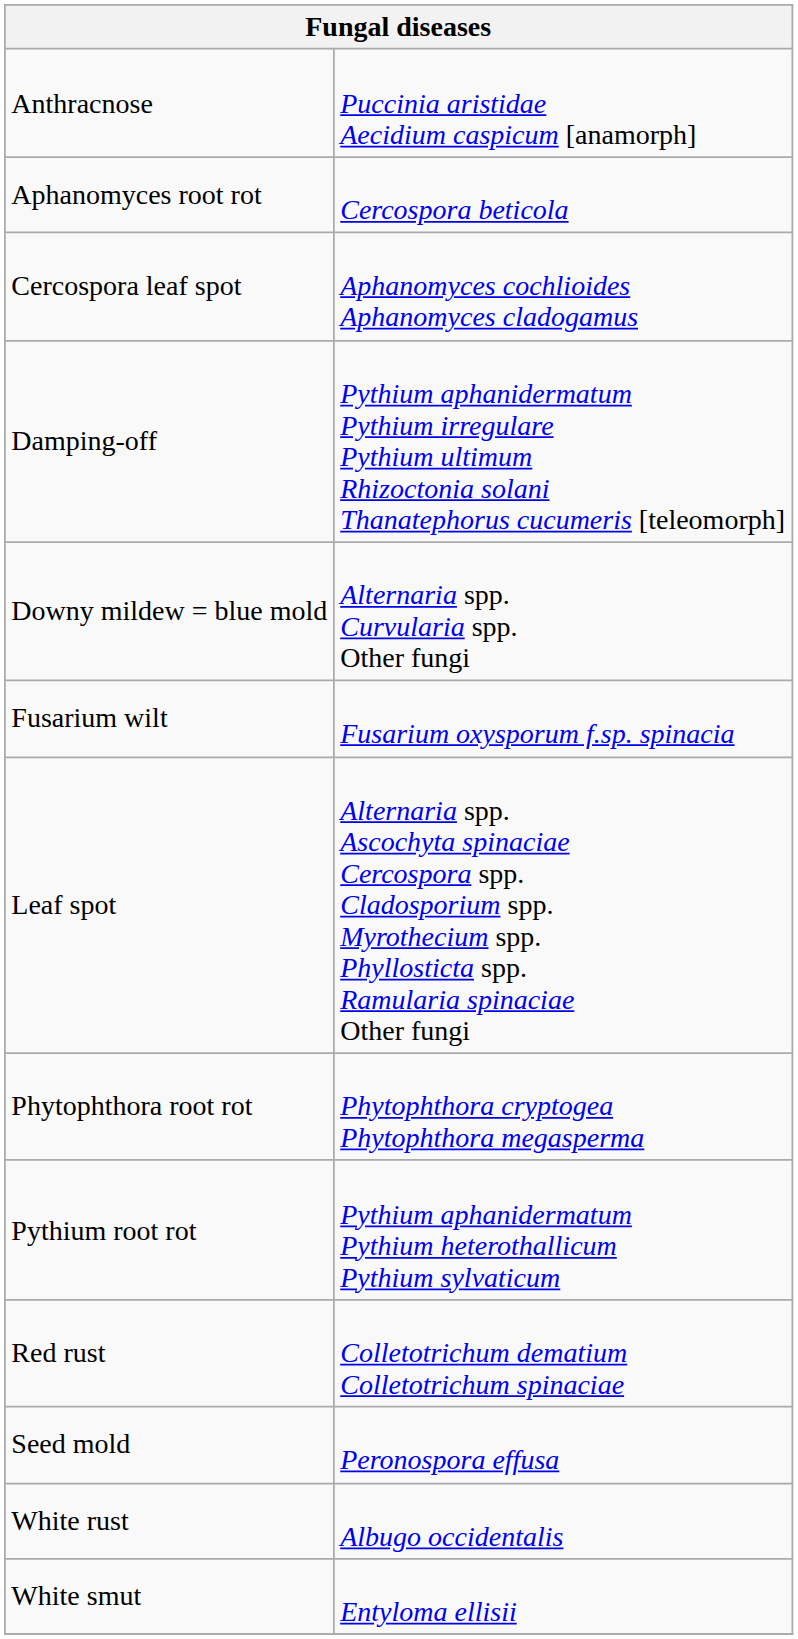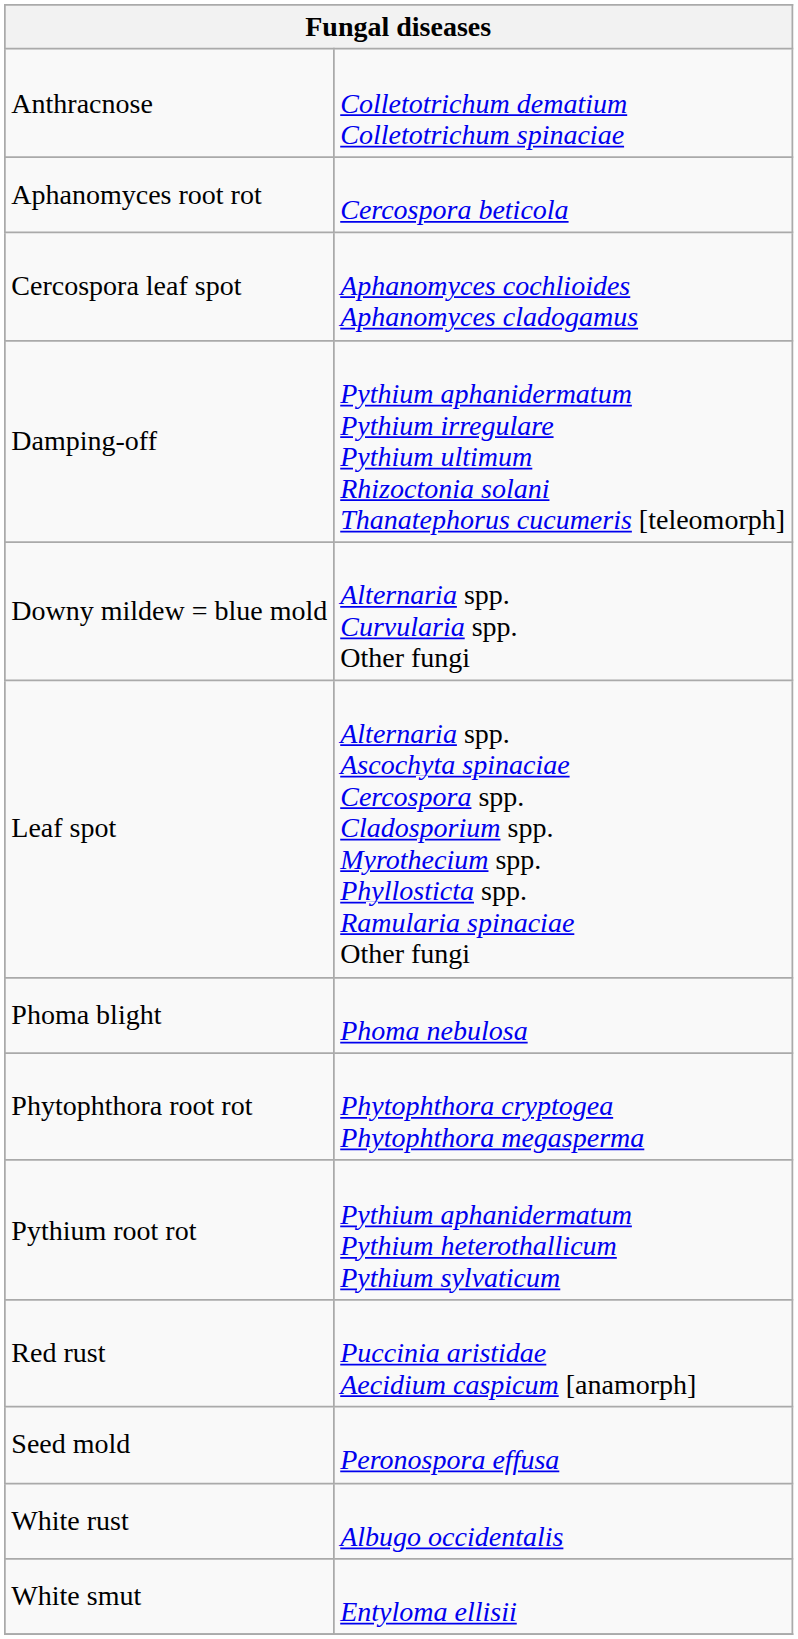(518, 118) Puccinia aristidae Aecidium caspicum [anamorph] -> (484, 118) Colletotrichum dematium Colletotrichum spinaciae
- row: (90, 718)
+ row: (86, 1014)
(484, 1368) Colletotrichum dematium Colletotrichum spinaciae -> (518, 1368) Puccinia aristidae Aecidium caspicum [anamorph]
